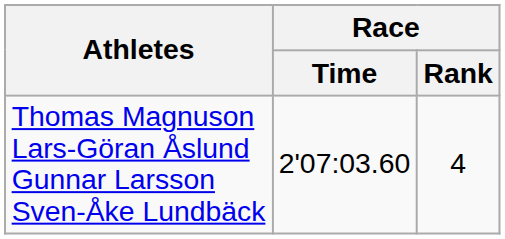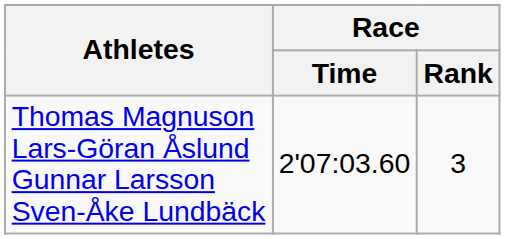(458, 165) 4 -> (458, 165) 3
